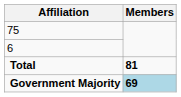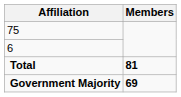(132, 83) lightblue background -> (132, 83) no background
